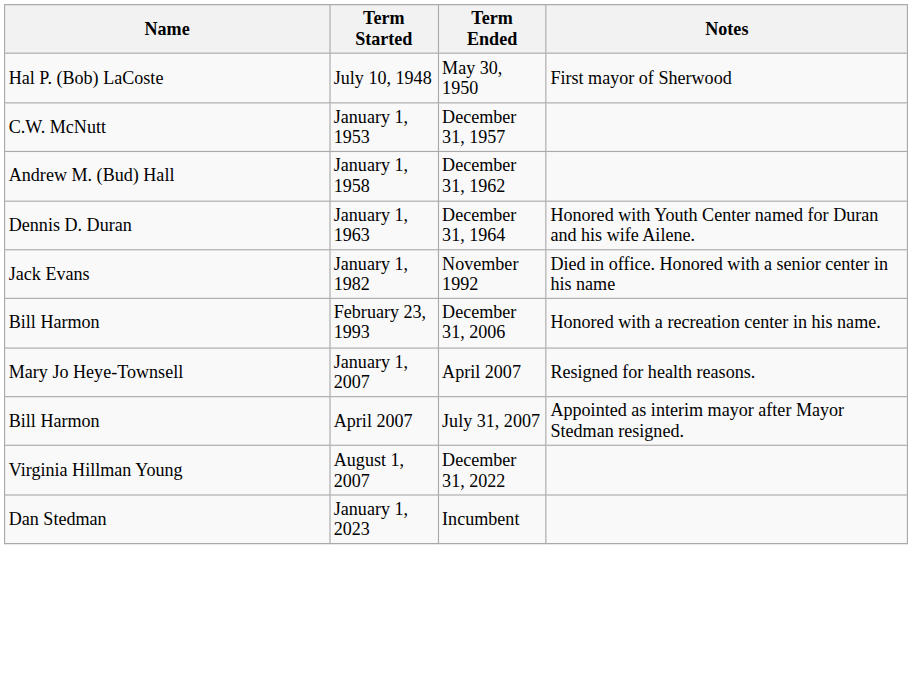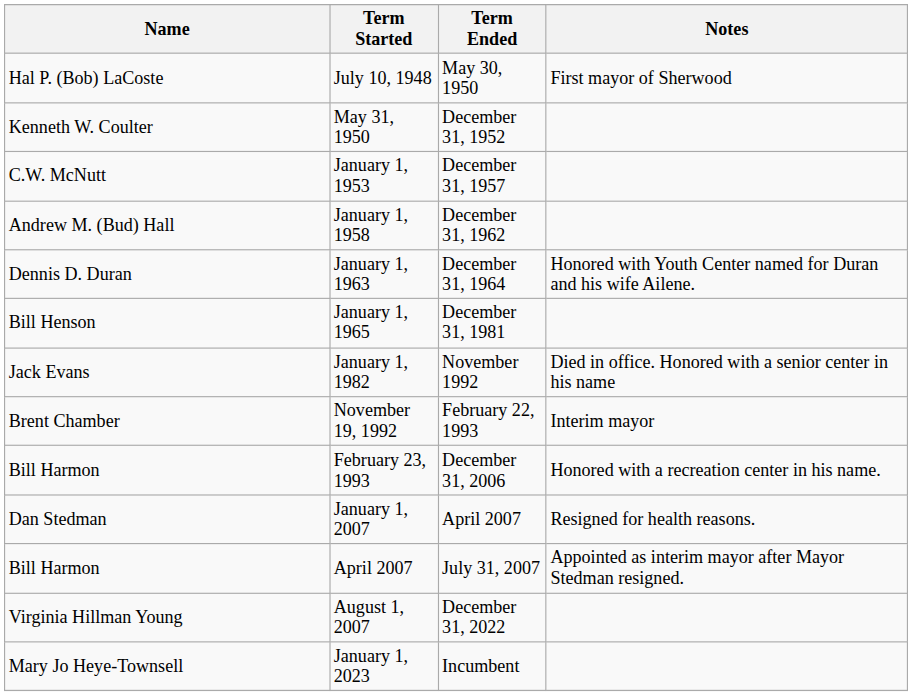+ row: (364, 127)
+ row: (371, 323)
+ row: (372, 421)
(96, 372) Mary Jo Heye-Townsell -> (58, 519) Dan Stedman
(58, 519) Dan Stedman -> (96, 666) Mary Jo Heye-Townsell
